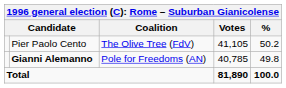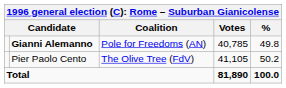rows swapped: (49, 43) <-> (52, 59)
